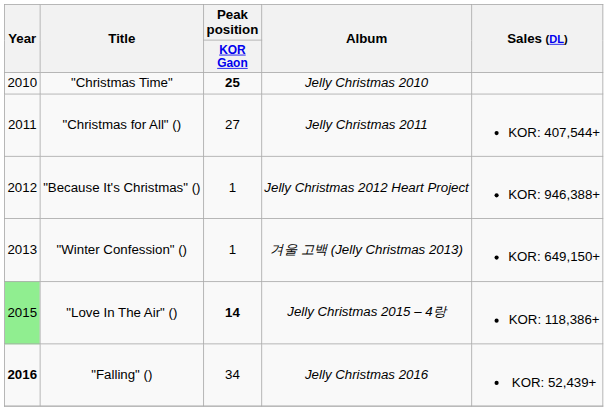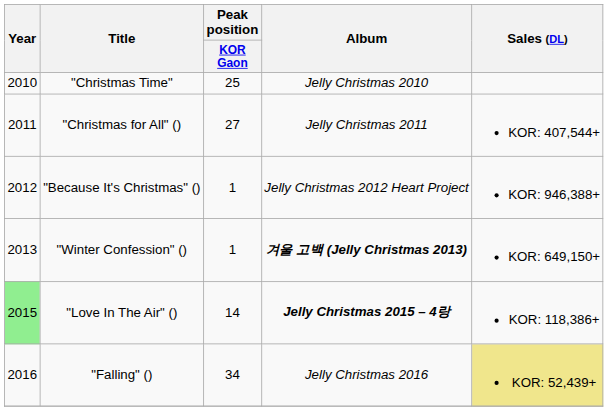(232, 83) bold -> (232, 83) normal
(367, 249) normal -> (367, 249) bold
(232, 312) bold -> (232, 312) normal
(367, 312) normal -> (367, 312) bold
(22, 375) bold -> (22, 375) normal
(537, 383) no background -> (537, 383) khaki background
